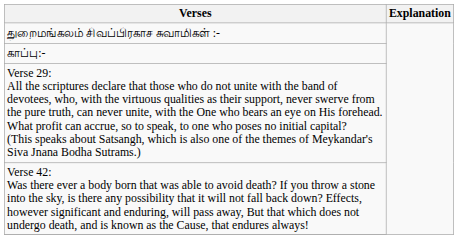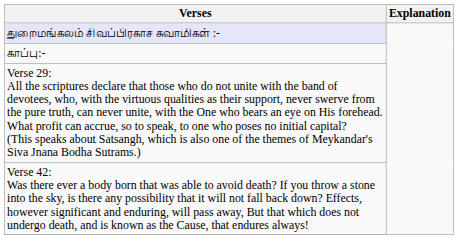(114, 32) no background -> (114, 32) lavender background
